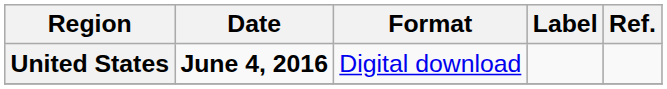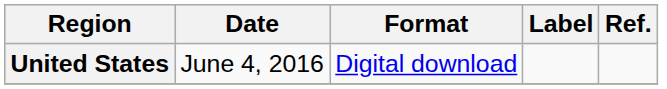(254, 63) bold -> (252, 63) normal
